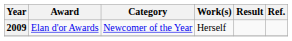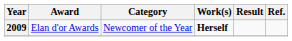(212, 28) normal -> (212, 28) bold
